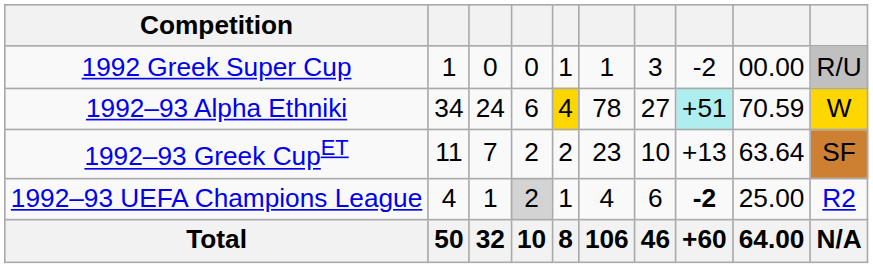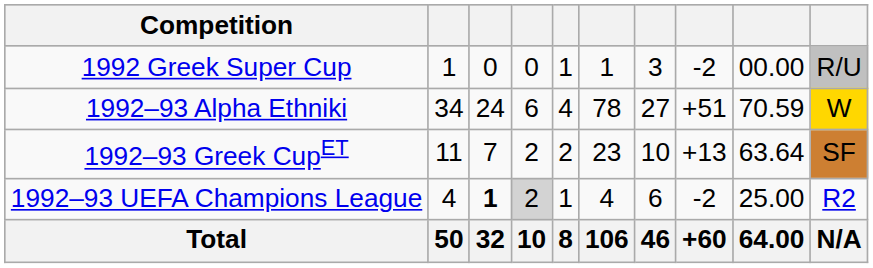(566, 108) gold background -> (566, 108) no background
(704, 108) paleturquoise background -> (704, 108) no background
(490, 198) normal -> (490, 198) bold
(704, 198) bold -> (704, 198) normal
